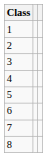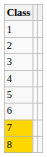(9, 128) no background -> (9, 128) gold background
(9, 144) no background -> (9, 144) gold background
